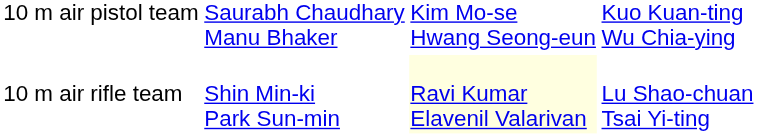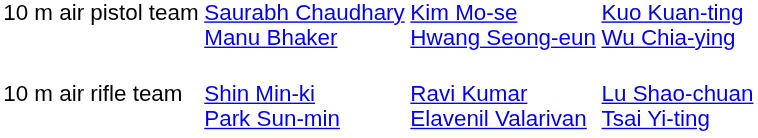(499, 106) lightyellow background -> (499, 106) no background
